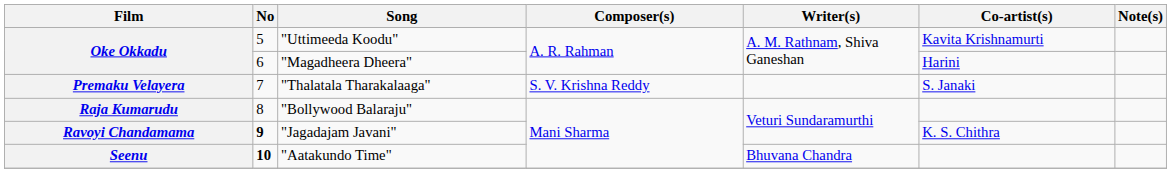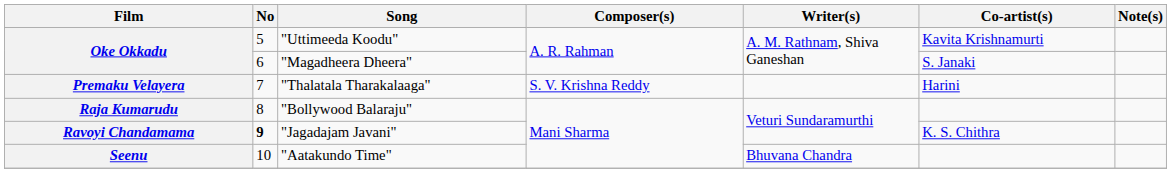(941, 62) Harini -> (949, 62) S. Janaki
(949, 86) S. Janaki -> (941, 86) Harini
(264, 156) bold -> (264, 156) normal
